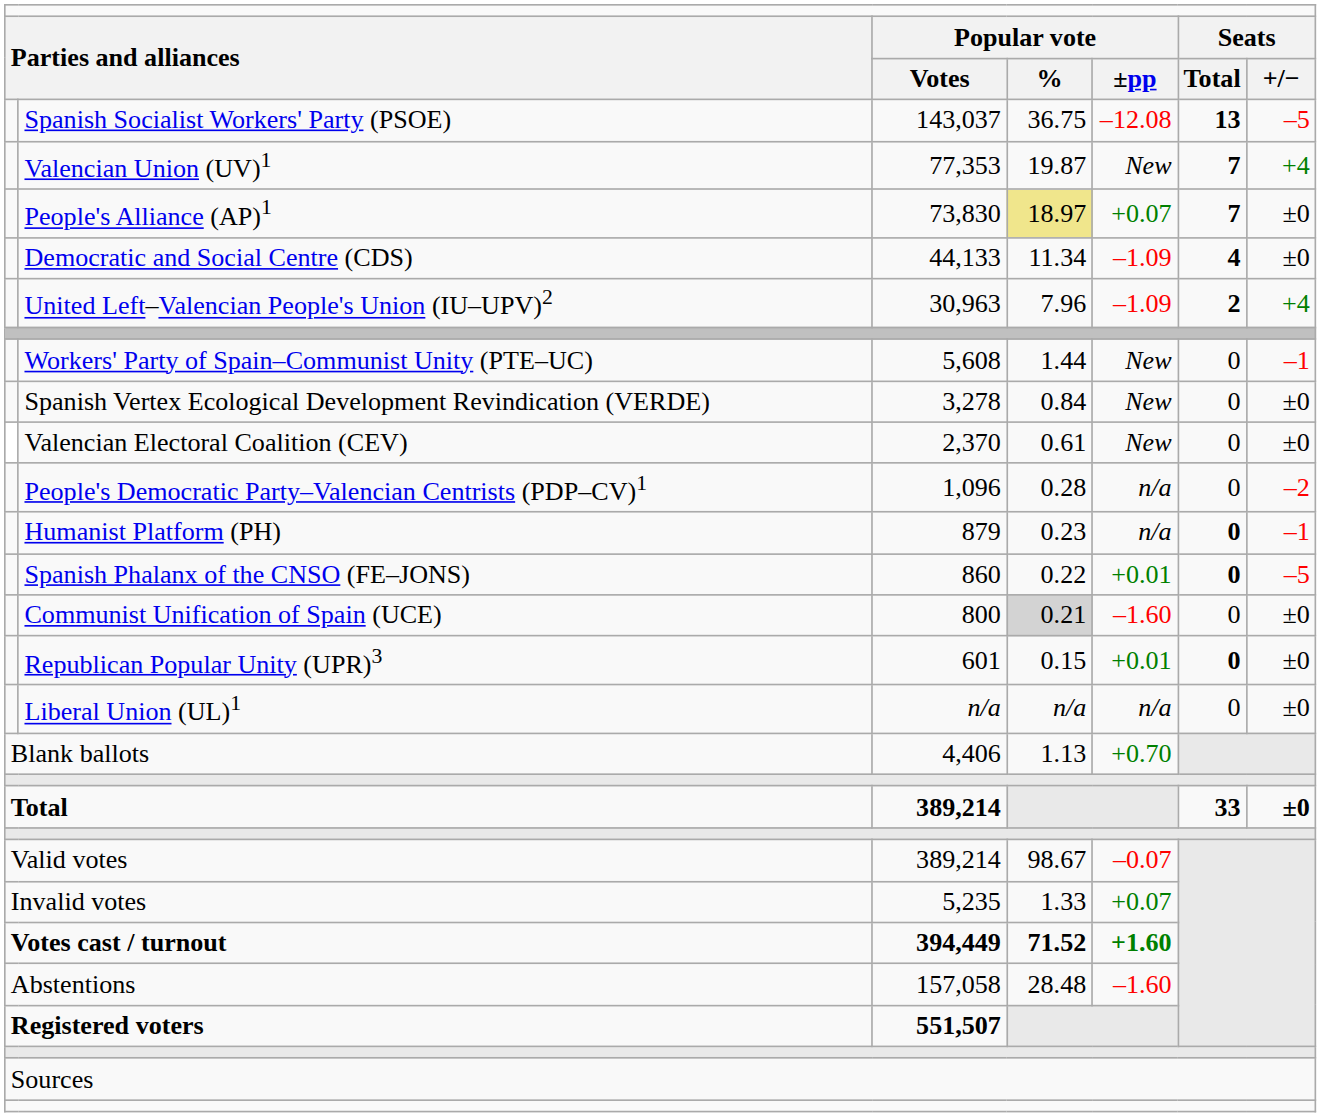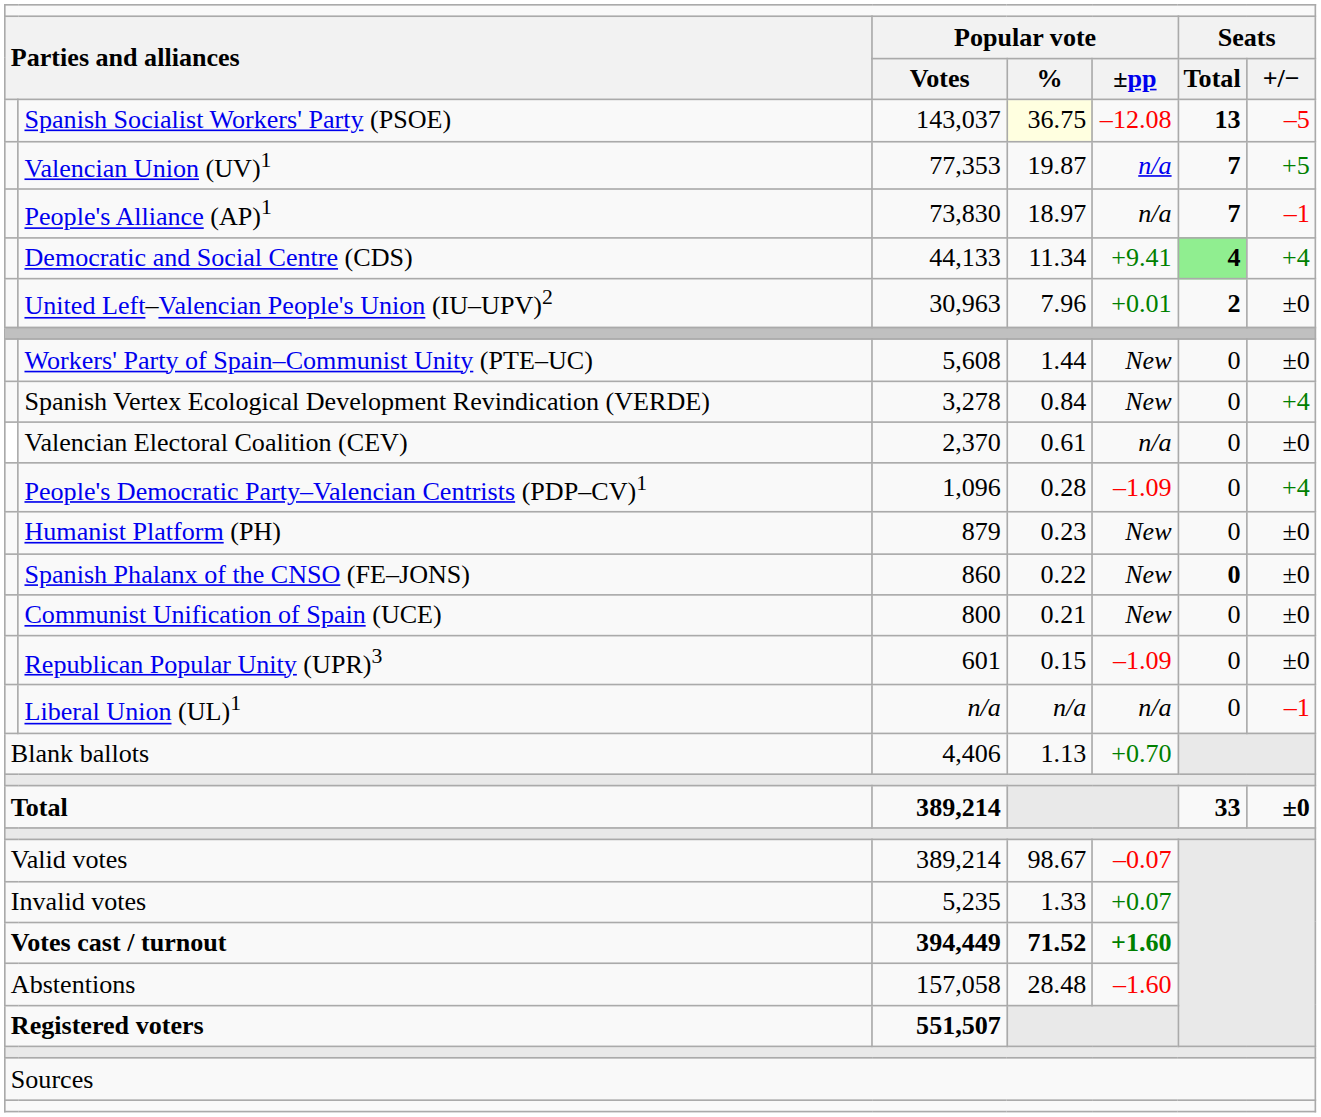(1057, 119) no background -> (1057, 119) lightyellow background
(1148, 164) New -> (1155, 164) n/a
(1296, 164) +4 -> (1296, 164) +5
(1057, 213) khaki background -> (1057, 213) no background
(1141, 213) +0.07 -> (1155, 213) n/a
(1296, 213) ±0 -> (1297, 213) –1
(1142, 258) –1.09 -> (1141, 258) +9.41
(1234, 258) no background -> (1234, 258) lightgreen background
(1296, 258) ±0 -> (1296, 258) +4
(1142, 302) –1.09 -> (1141, 302) +0.01
(1296, 302) +4 -> (1296, 302) ±0
(1297, 359) –1 -> (1296, 359) ±0
(1296, 401) ±0 -> (1296, 401) +4
(1148, 442) New -> (1155, 442) n/a
(1155, 487) n/a -> (1142, 487) –1.09
(1297, 487) –2 -> (1296, 487) +4
(1155, 532) n/a -> (1148, 532) New
(1234, 532) bold -> (1234, 532) normal
(1297, 532) –1 -> (1296, 532) ±0
(1141, 573) +0.01 -> (1148, 573) New
(1297, 573) –5 -> (1296, 573) ±0
(1063, 615) lightgrey background -> (1063, 615) no background
(1142, 615) –1.60 -> (1148, 615) New
(1141, 660) +0.01 -> (1142, 660) –1.09
(1234, 660) bold -> (1234, 660) normal
(1296, 708) ±0 -> (1297, 708) –1
